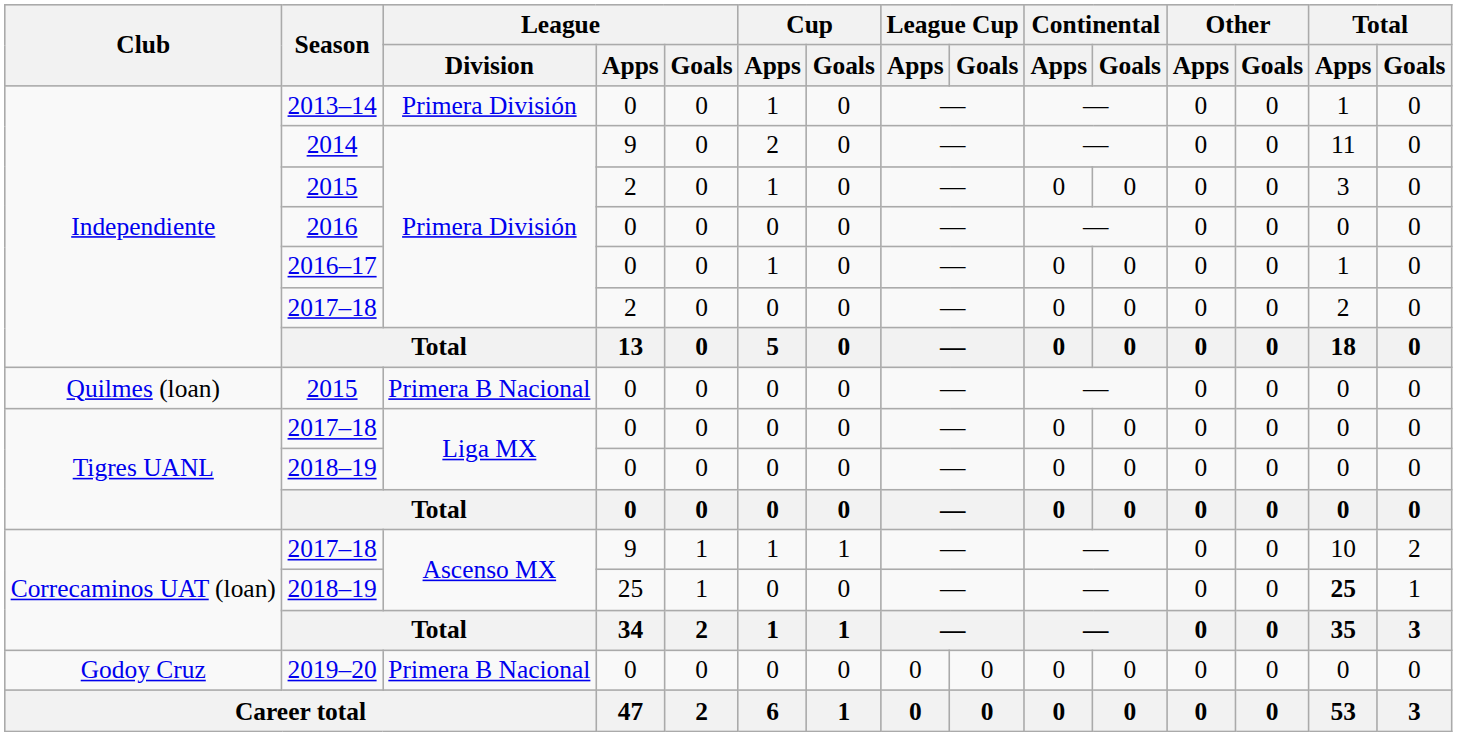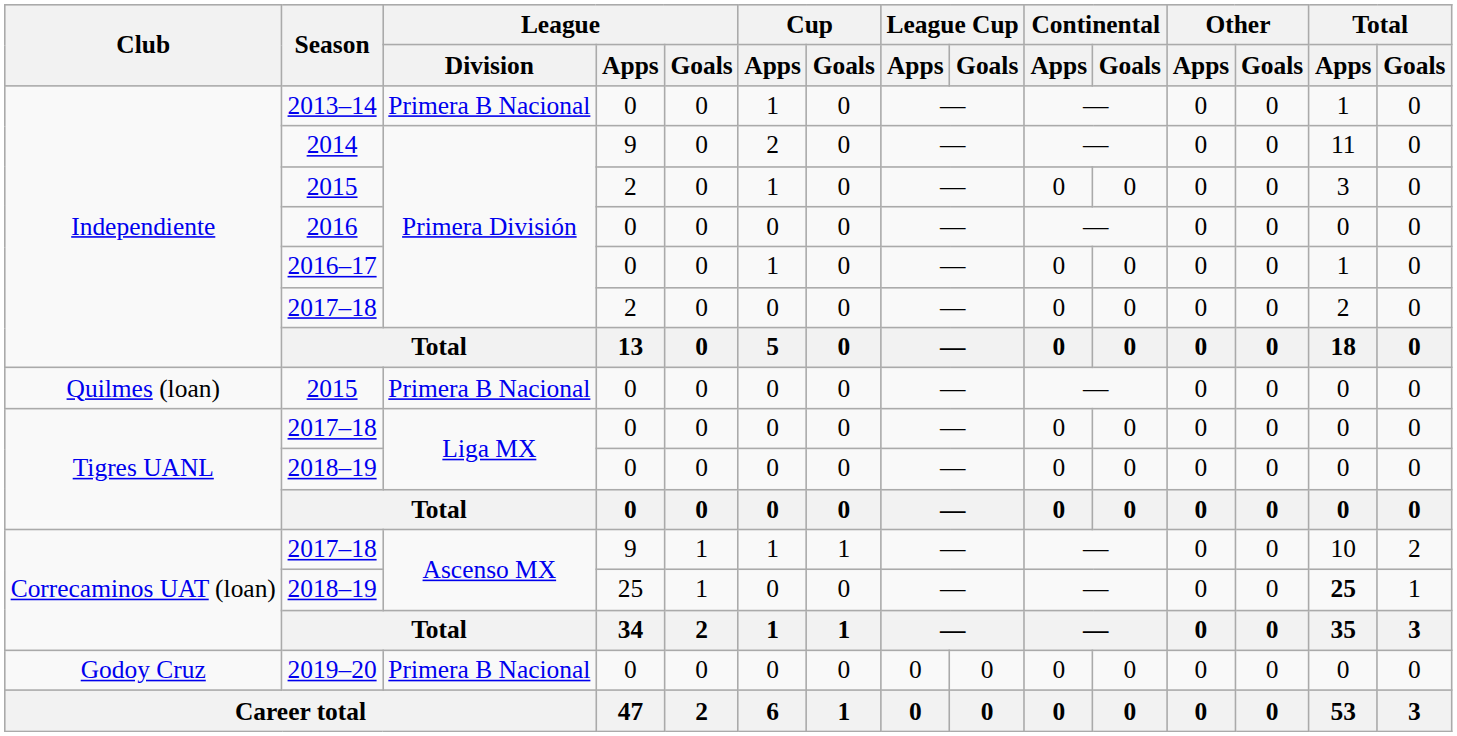(489, 105) Primera División -> (489, 105) Primera B Nacional
